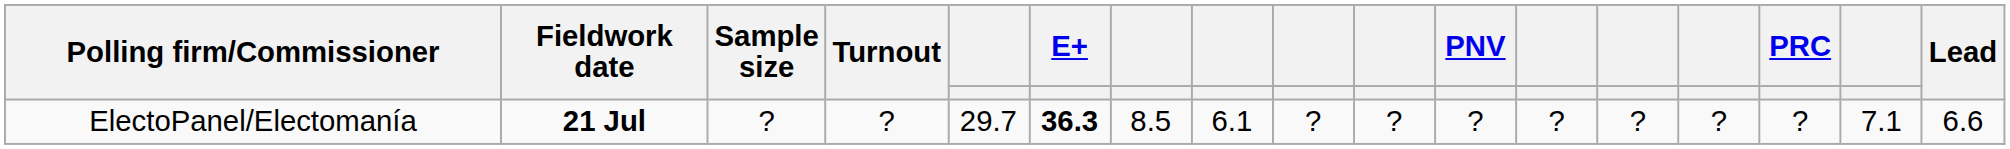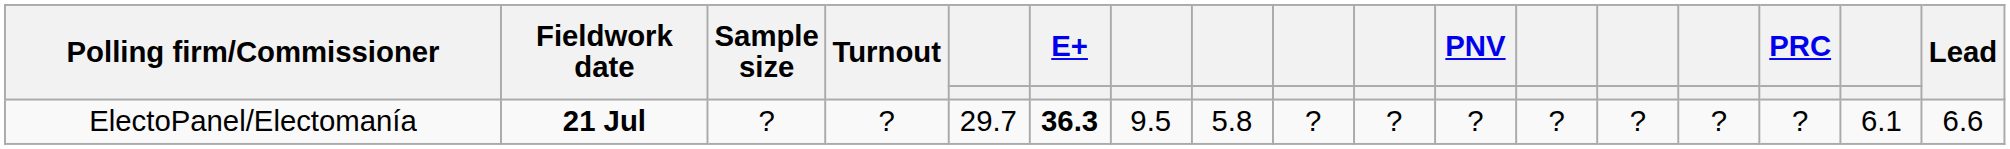(1151, 121) 8.5 -> (1151, 121) 9.5
(1232, 121) 6.1 -> (1232, 121) 5.8
(1881, 121) 7.1 -> (1881, 121) 6.1
